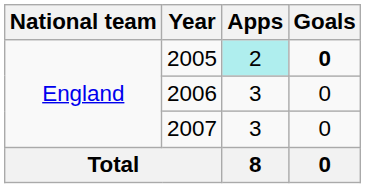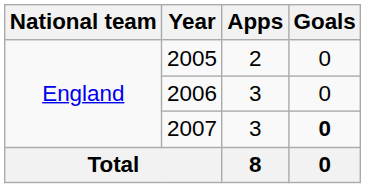(255, 57) paleturquoise background -> (255, 57) no background
(325, 57) bold -> (325, 57) normal
(325, 128) normal -> (325, 128) bold
